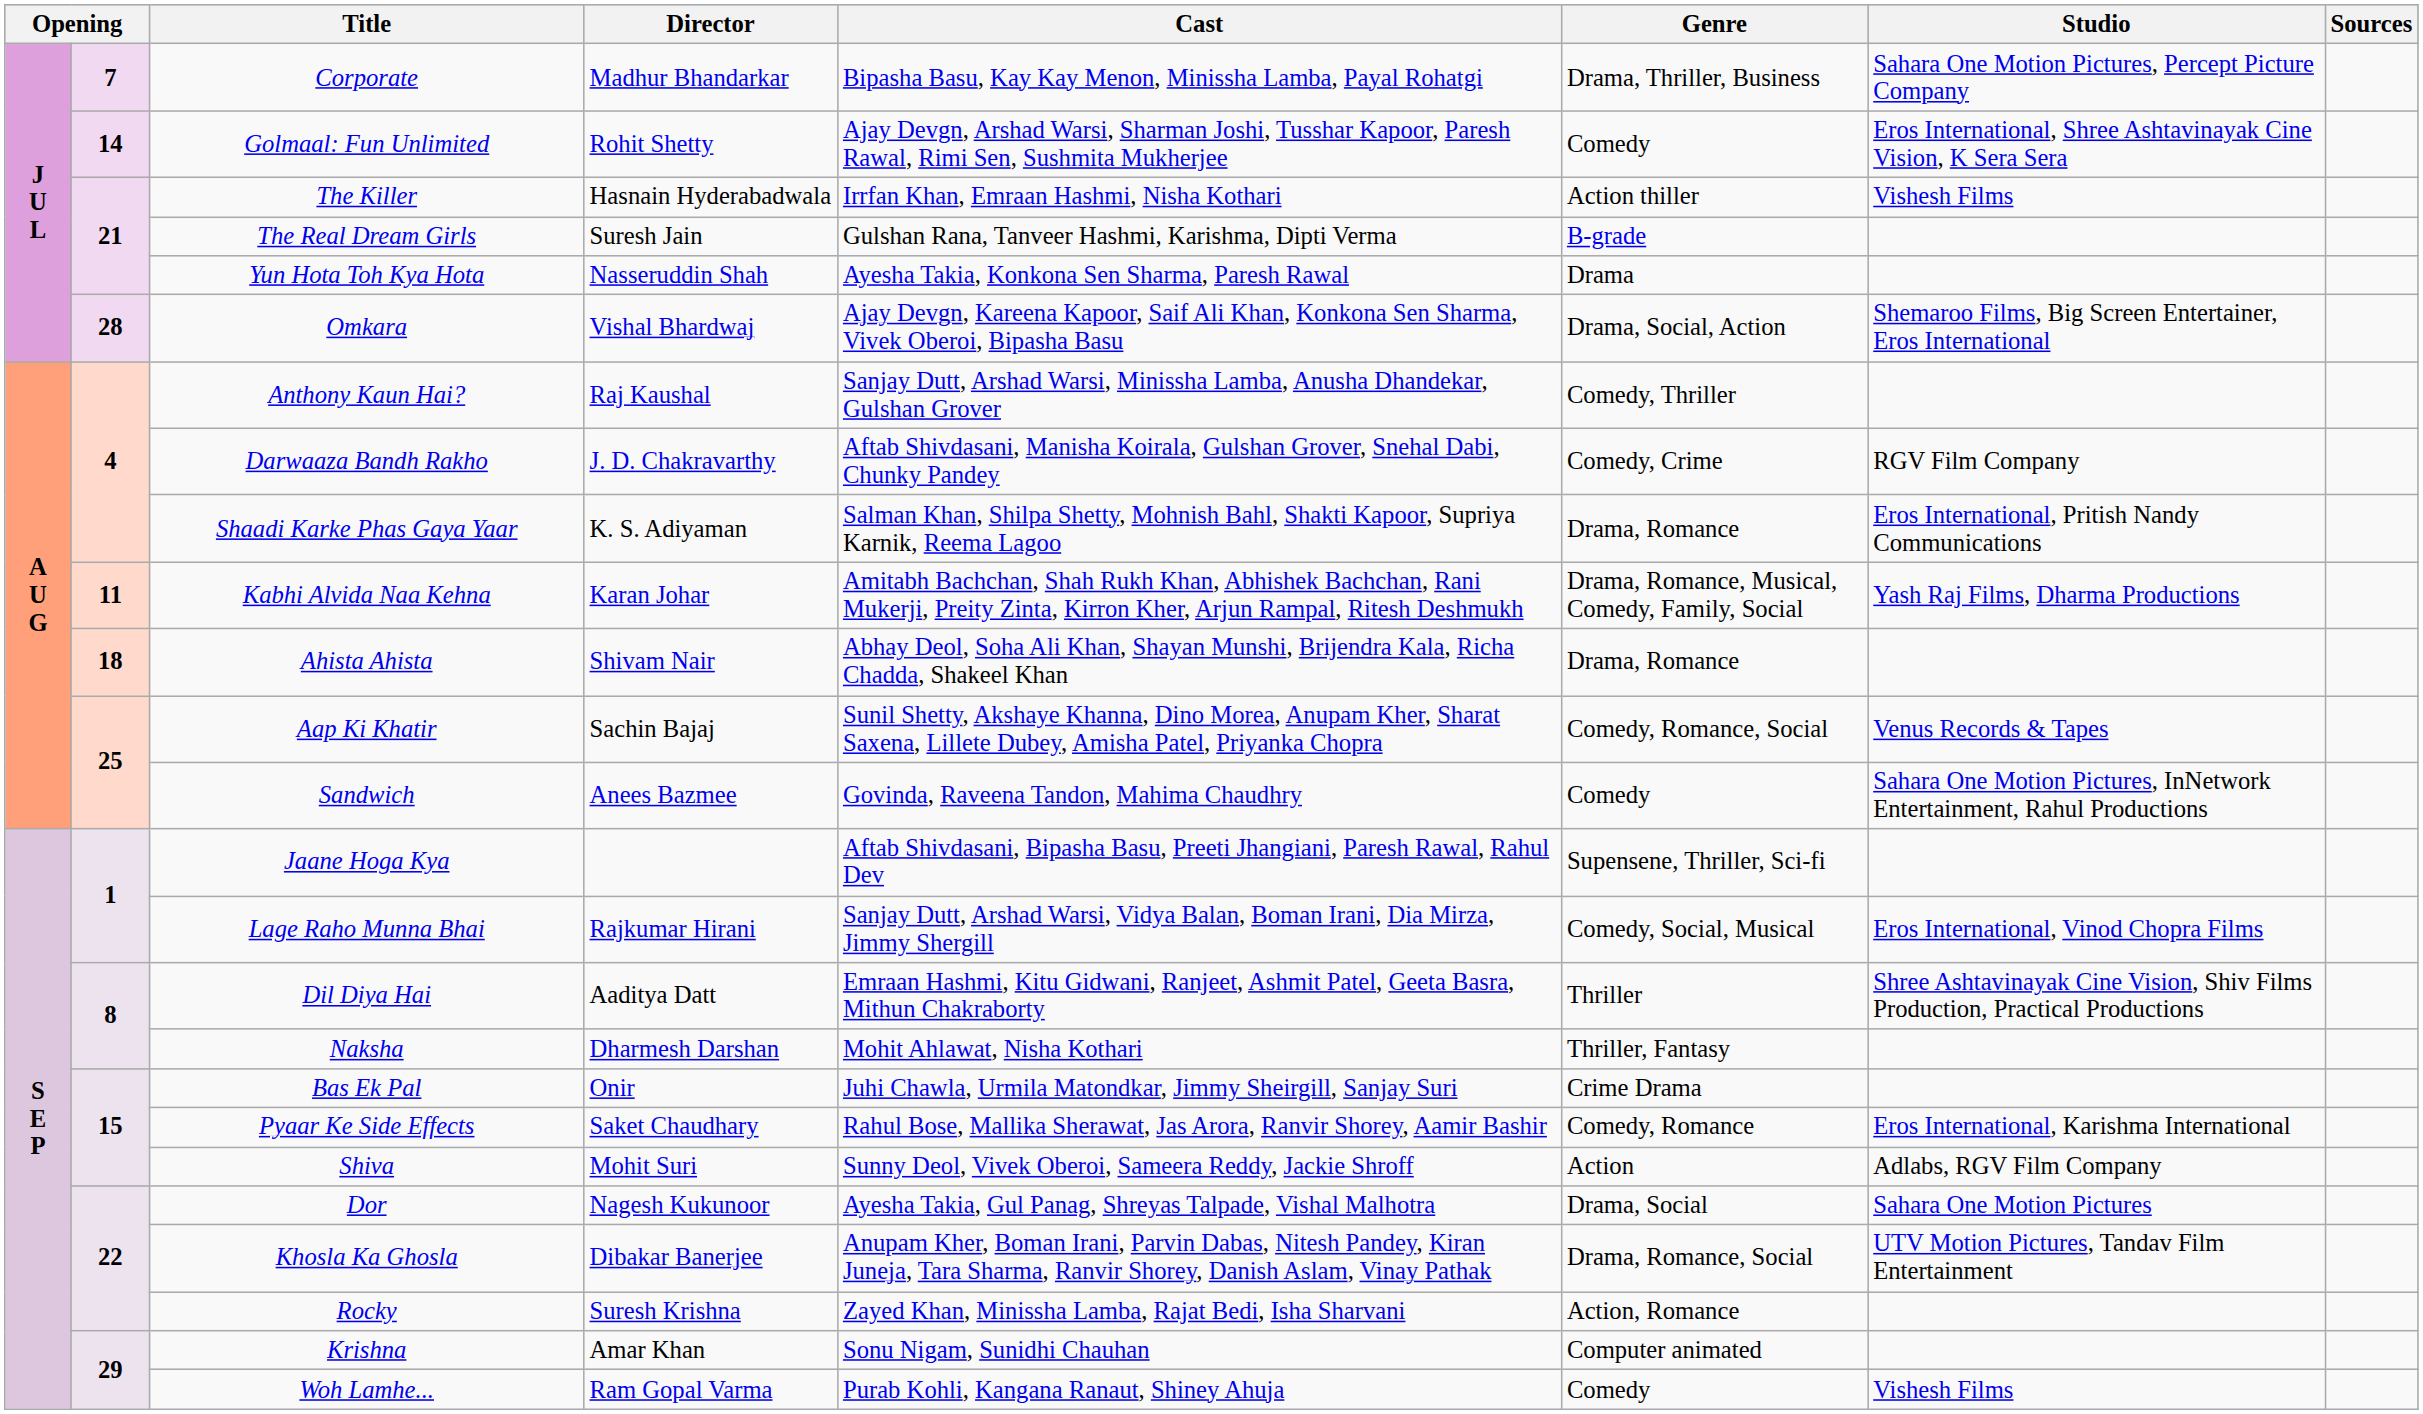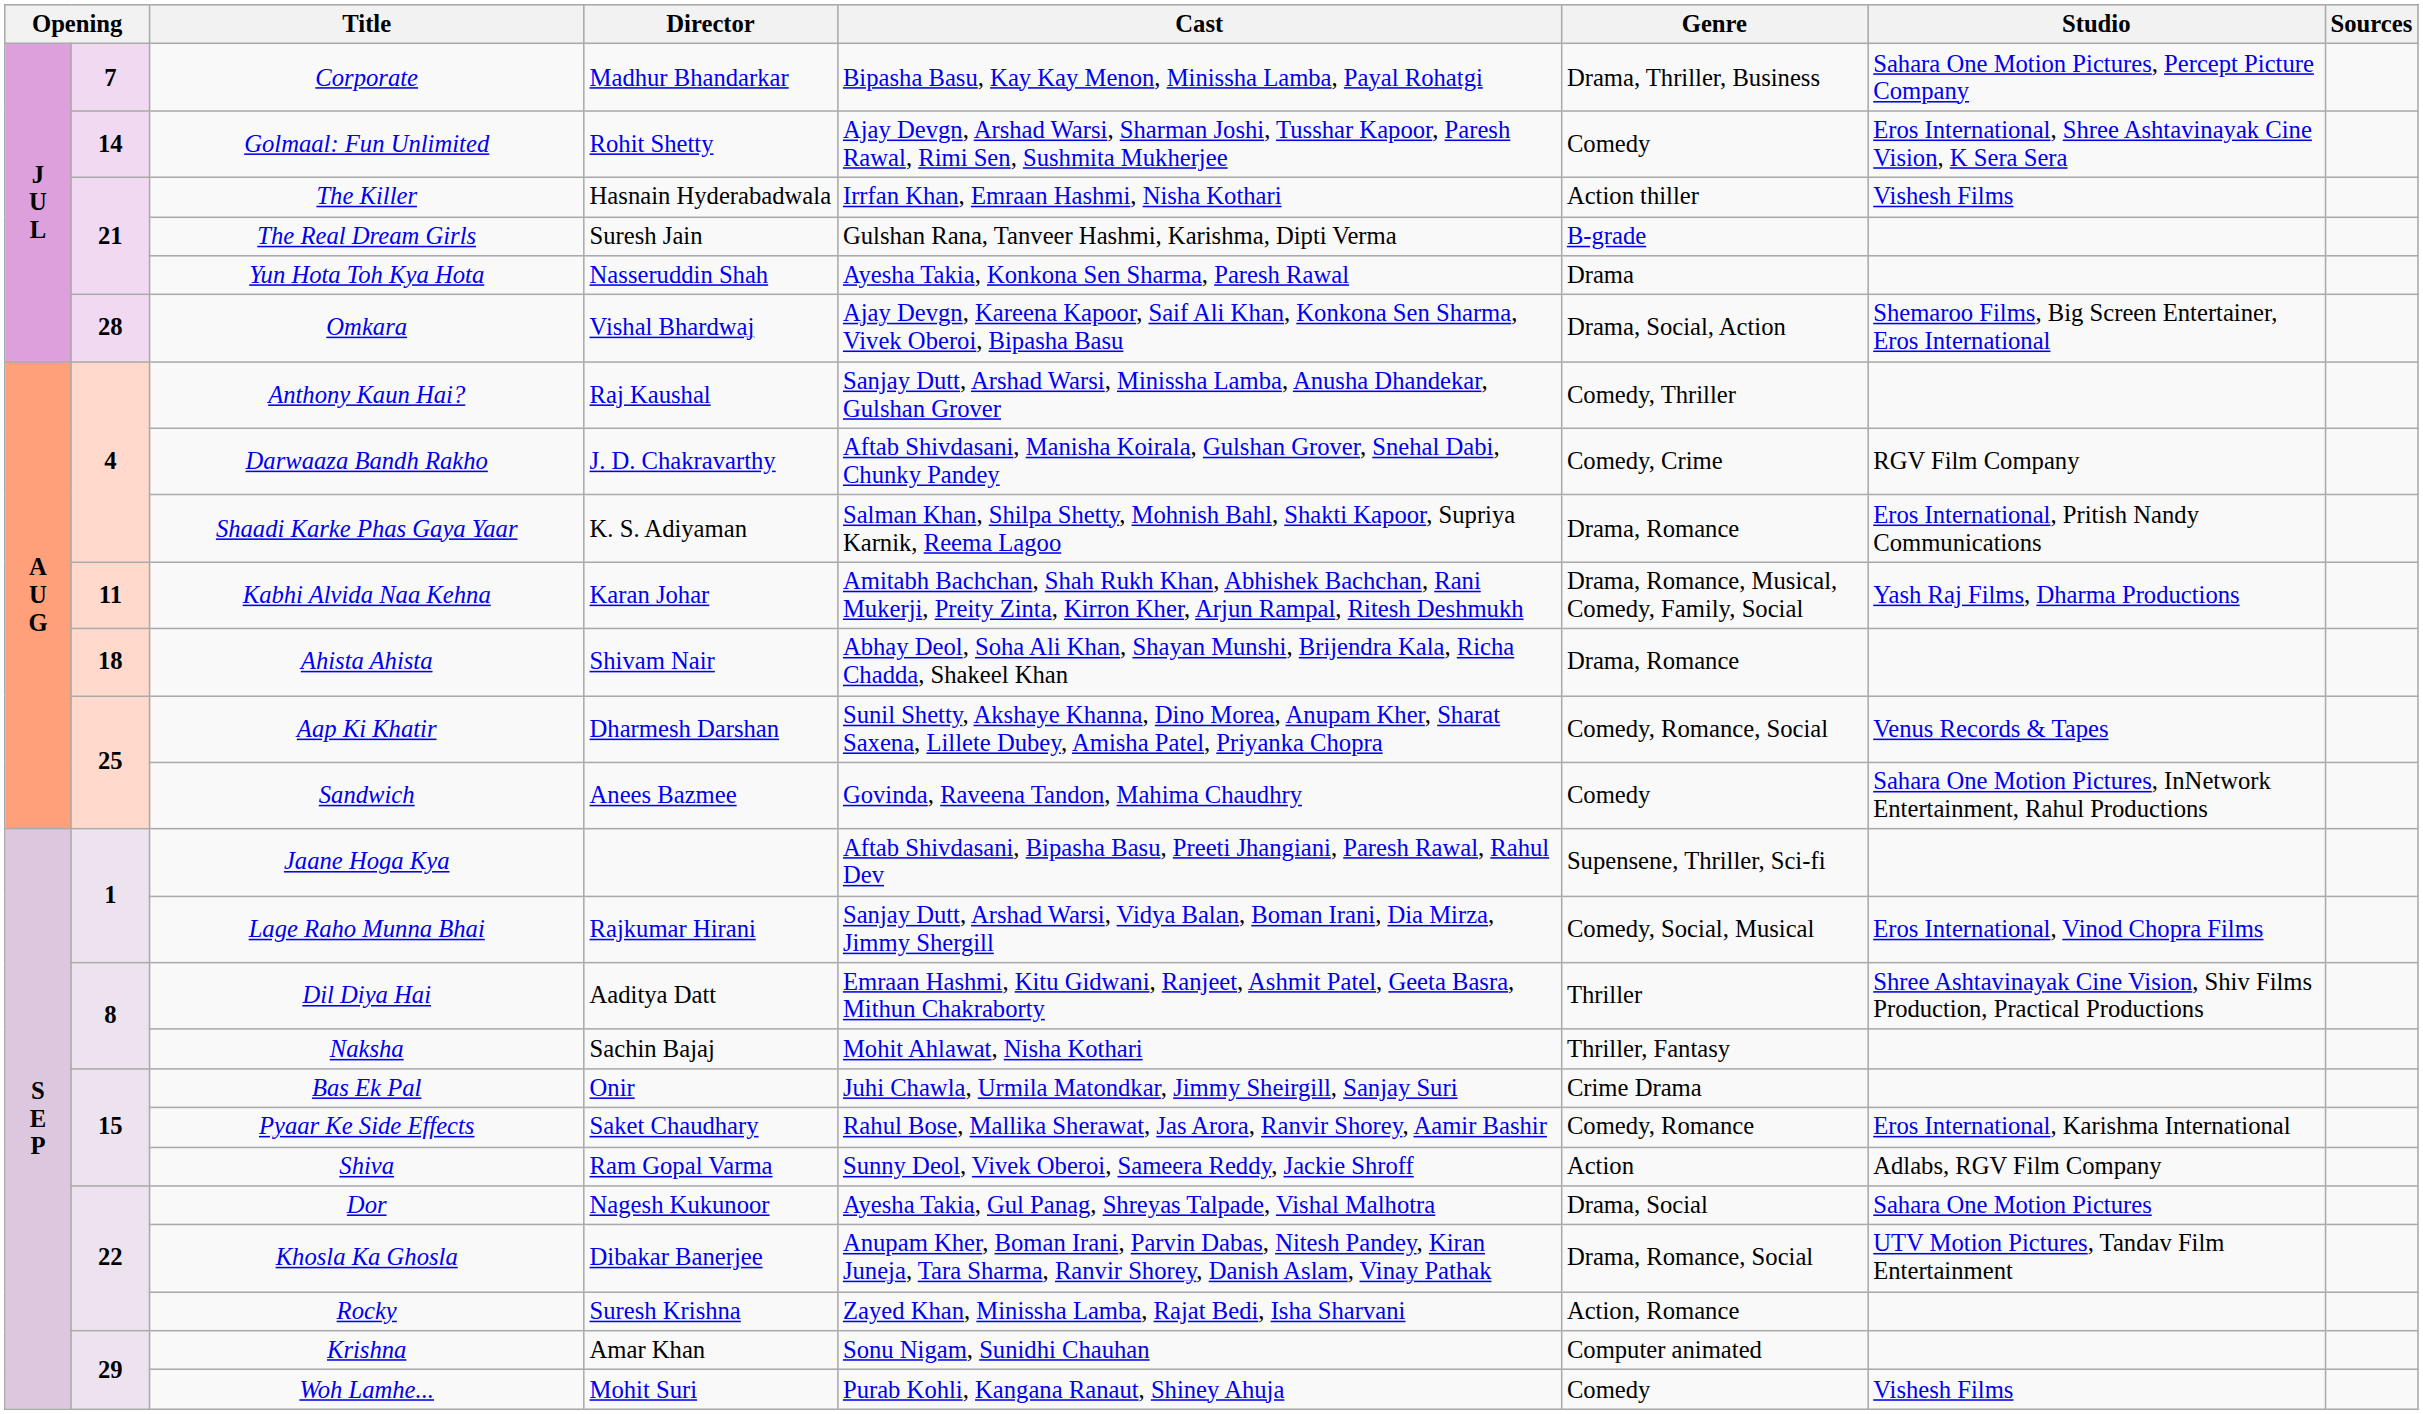(652, 728) Sachin Bajaj -> (684, 728) Dharmesh Darshan
(684, 1048) Dharmesh Darshan -> (652, 1048) Sachin Bajaj
(643, 1165) Mohit Suri -> (681, 1165) Ram Gopal Varma
(681, 1389) Ram Gopal Varma -> (643, 1389) Mohit Suri
